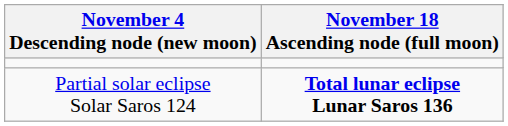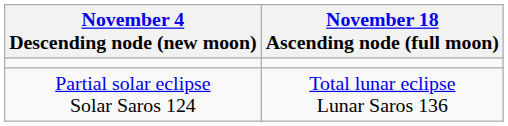(382, 94) bold -> (382, 94) normal
